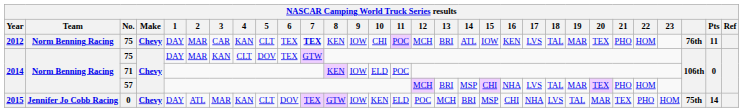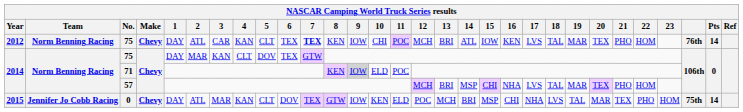(198, 41) MAR -> (198, 41) ATL
(714, 41) 11 -> (714, 41) 14
(358, 70) no background -> (358, 70) lightgrey background
